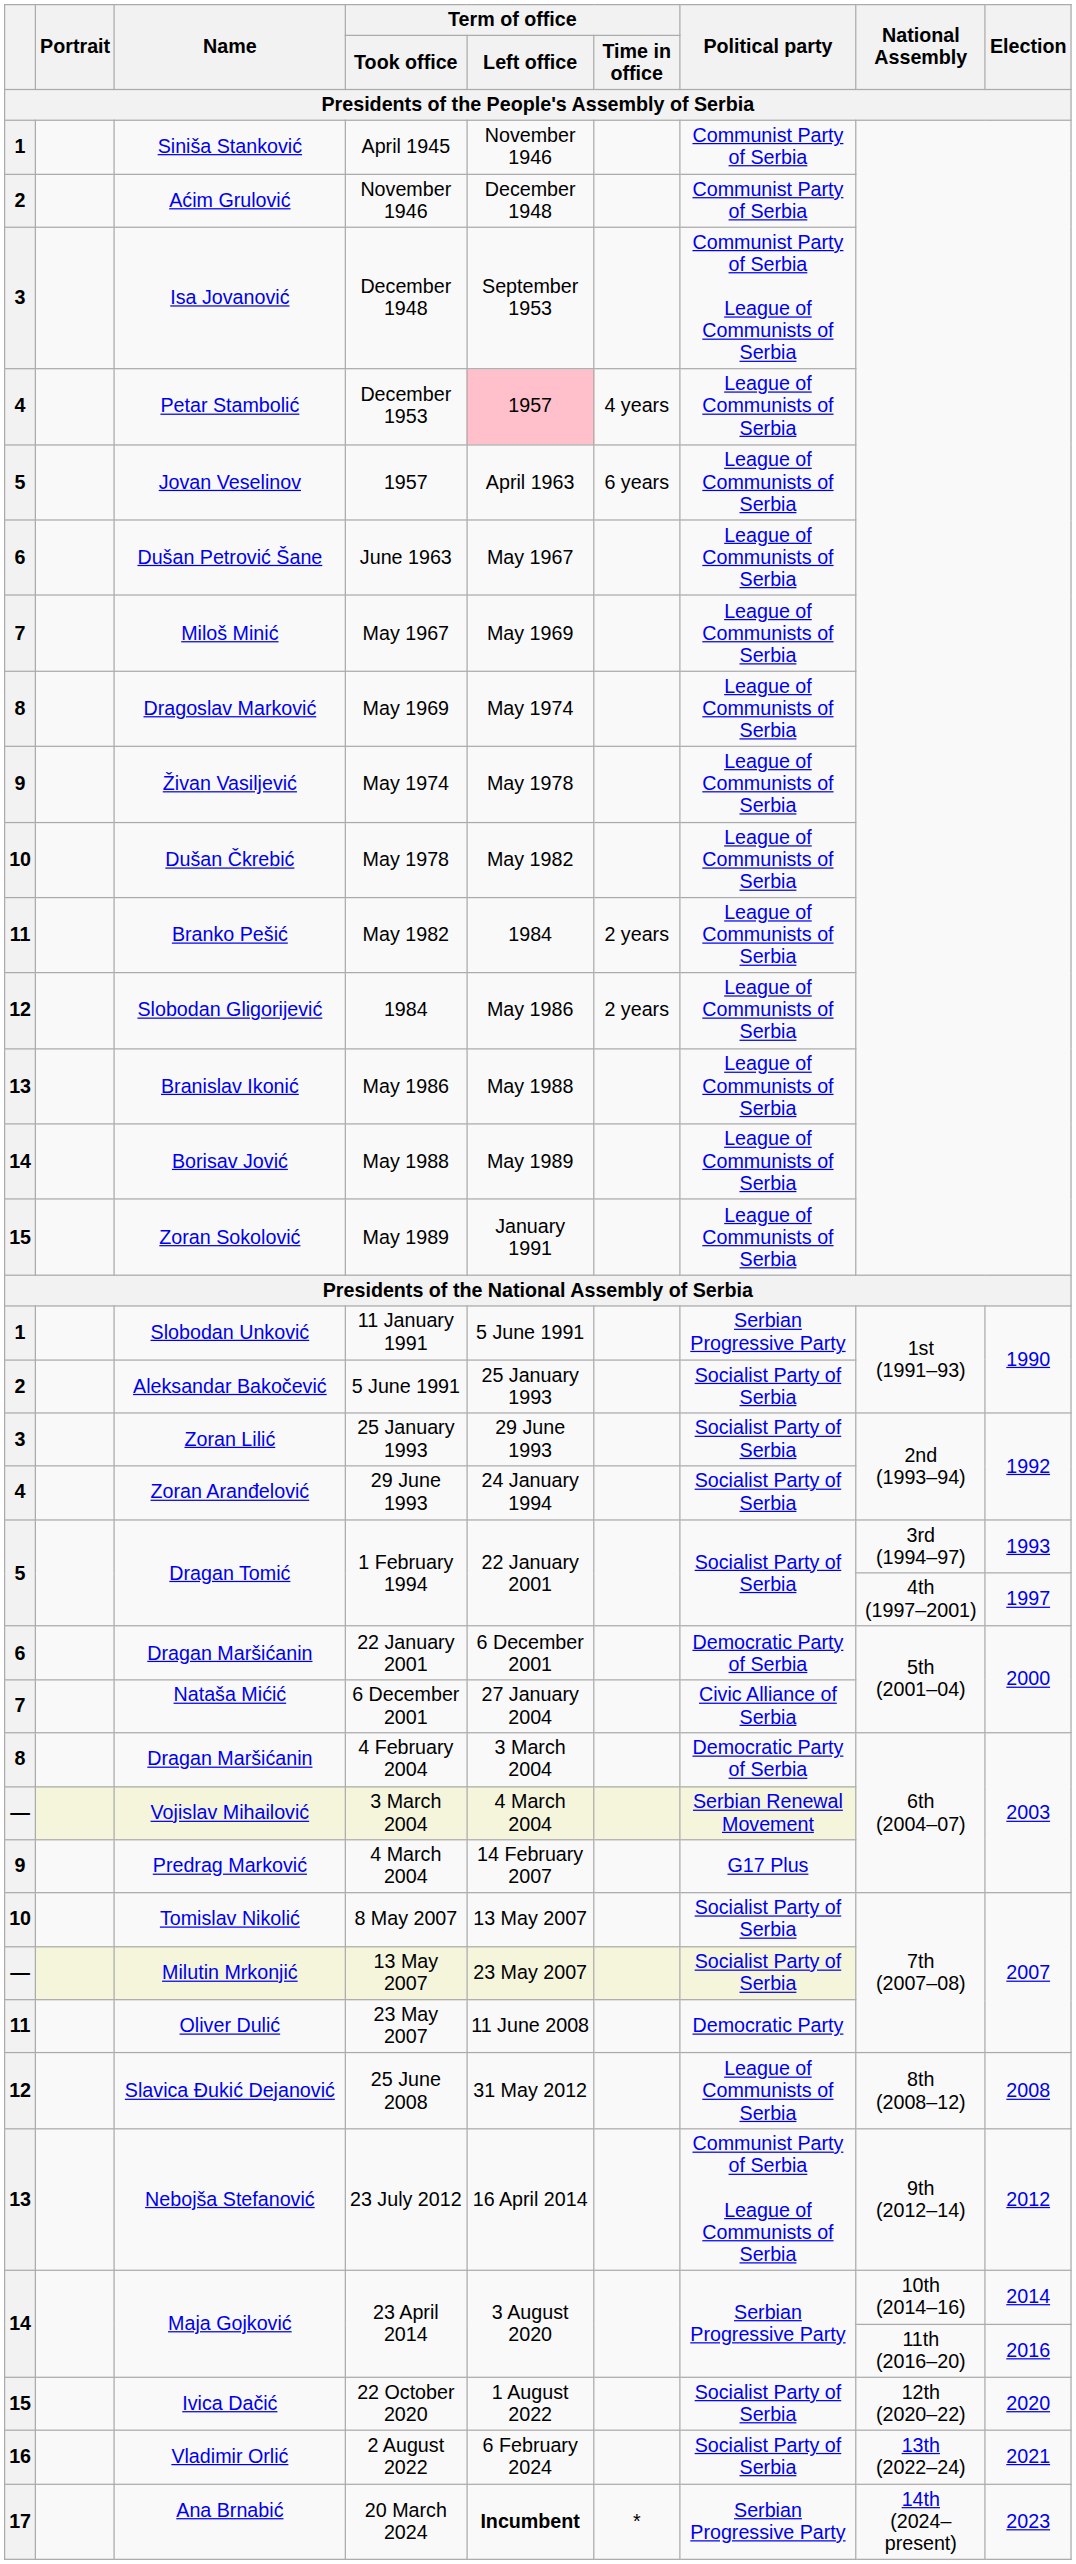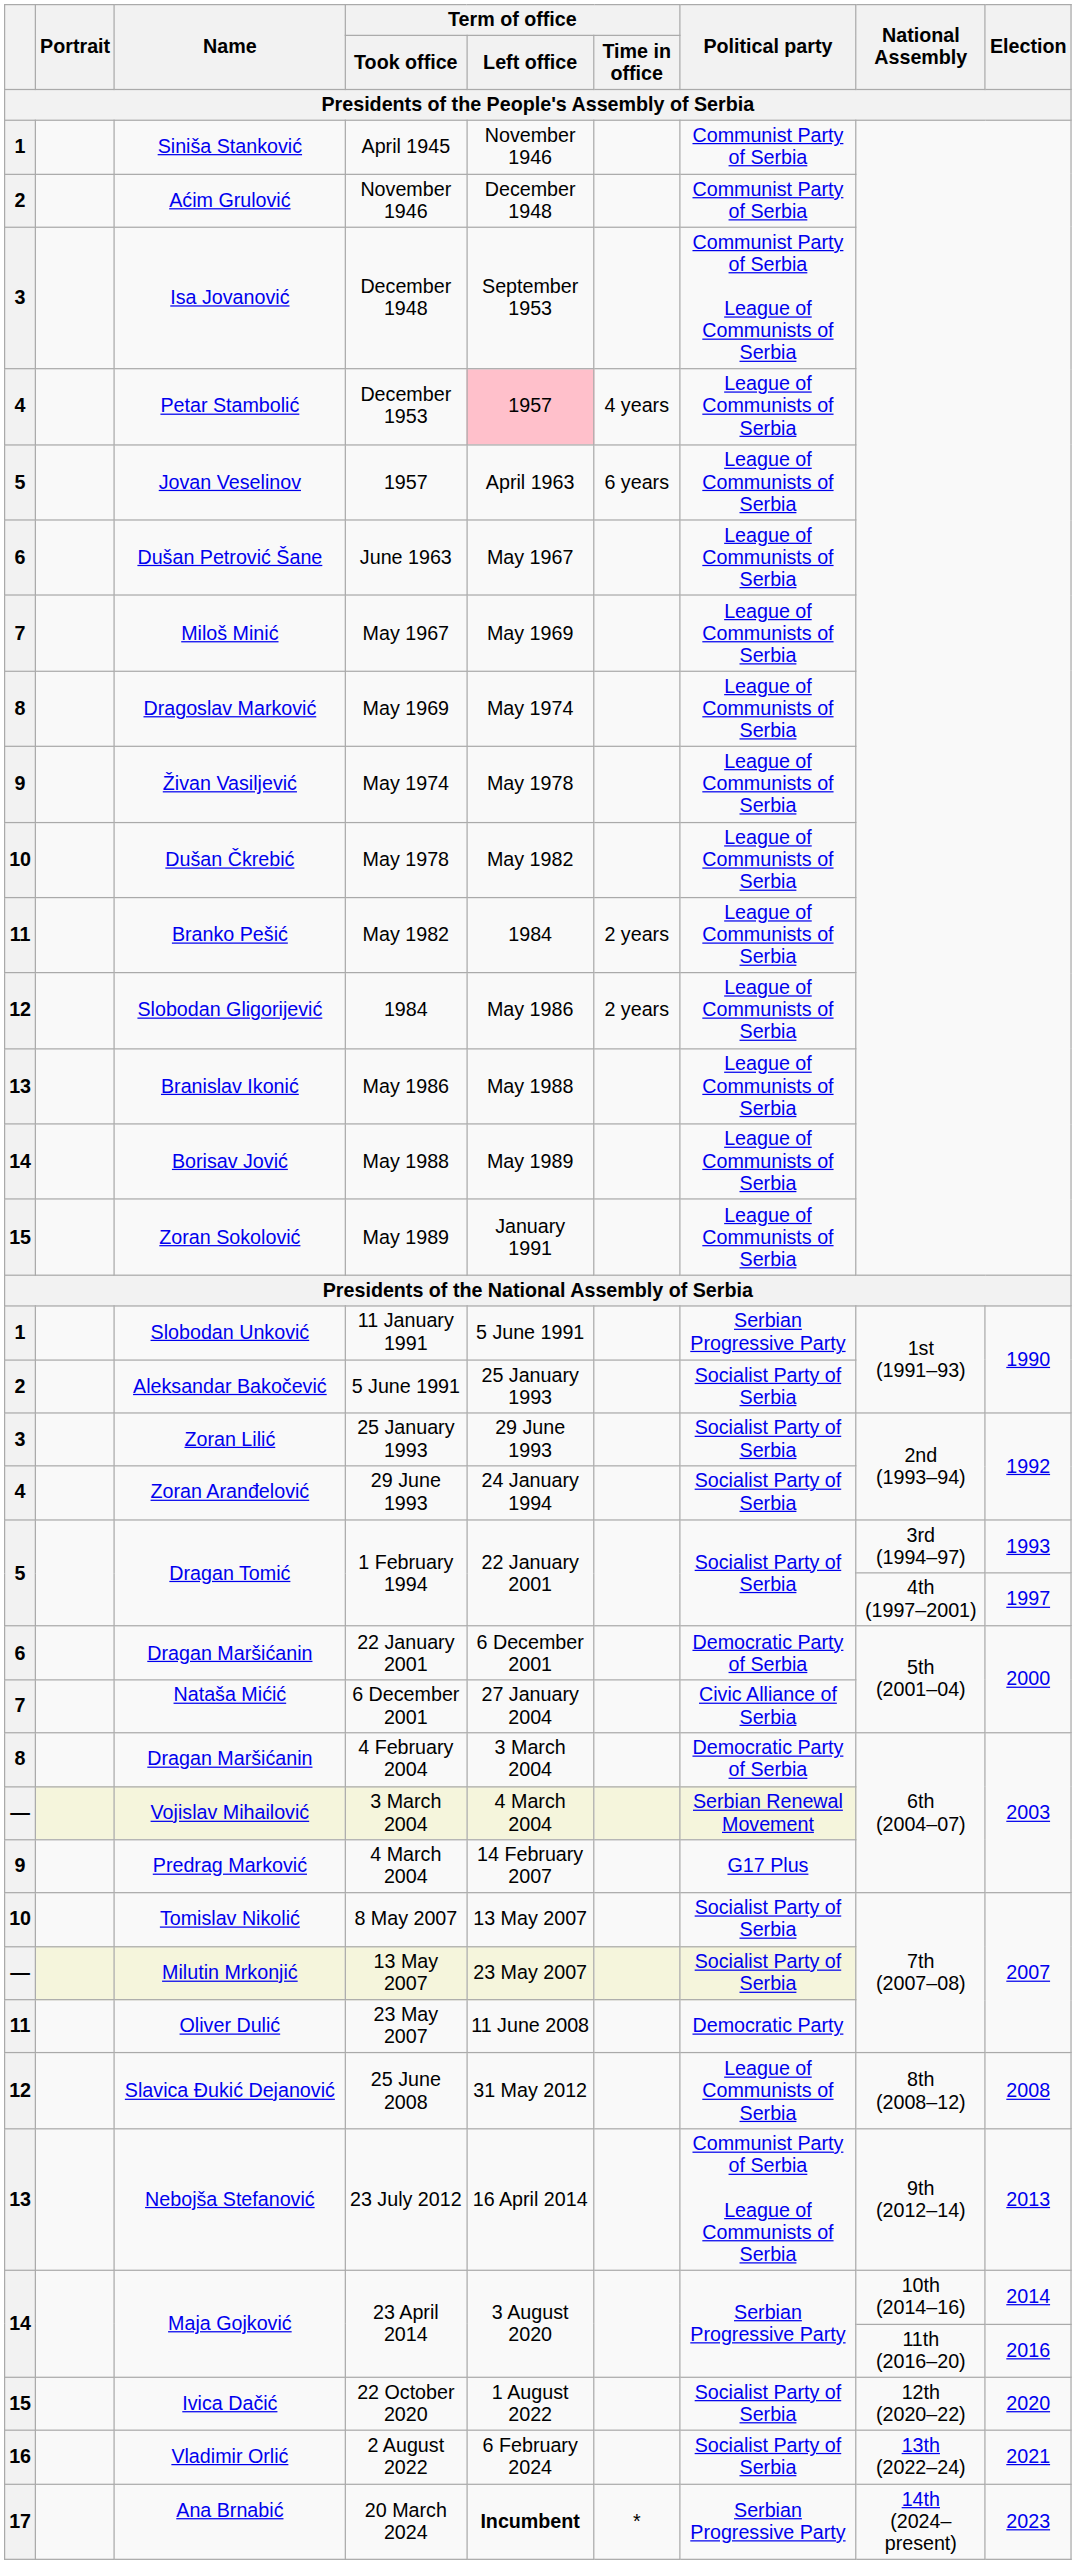(1028, 2199) 2012 -> (1028, 2199) 2013
